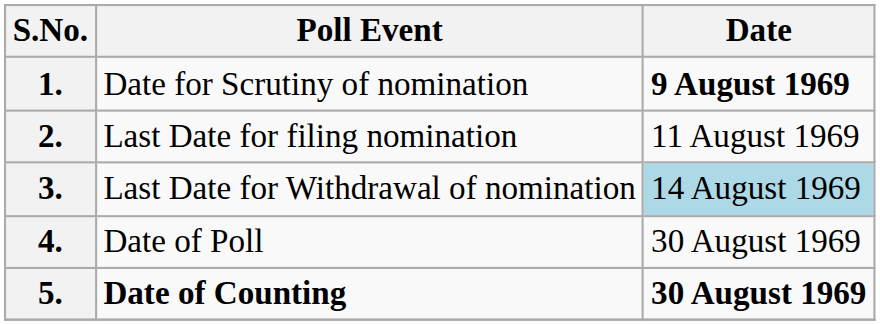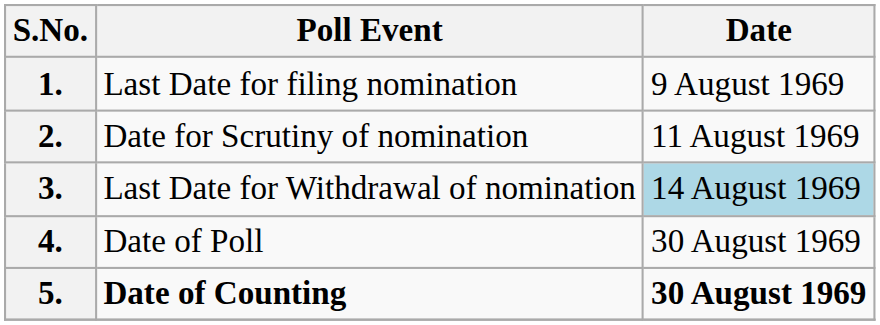(316, 83) Date for Scrutiny of nomination -> (310, 83) Last Date for filing nomination
(750, 83) bold -> (748, 83) normal
(310, 135) Last Date for filing nomination -> (316, 135) Date for Scrutiny of nomination
